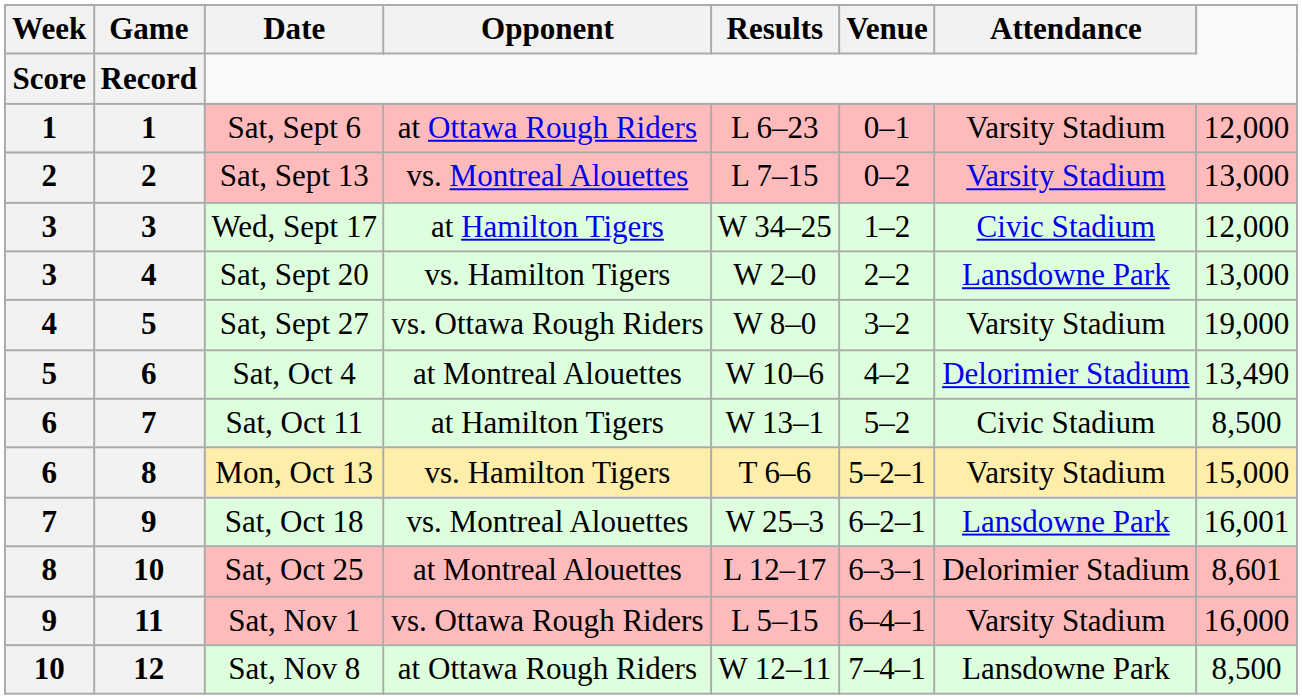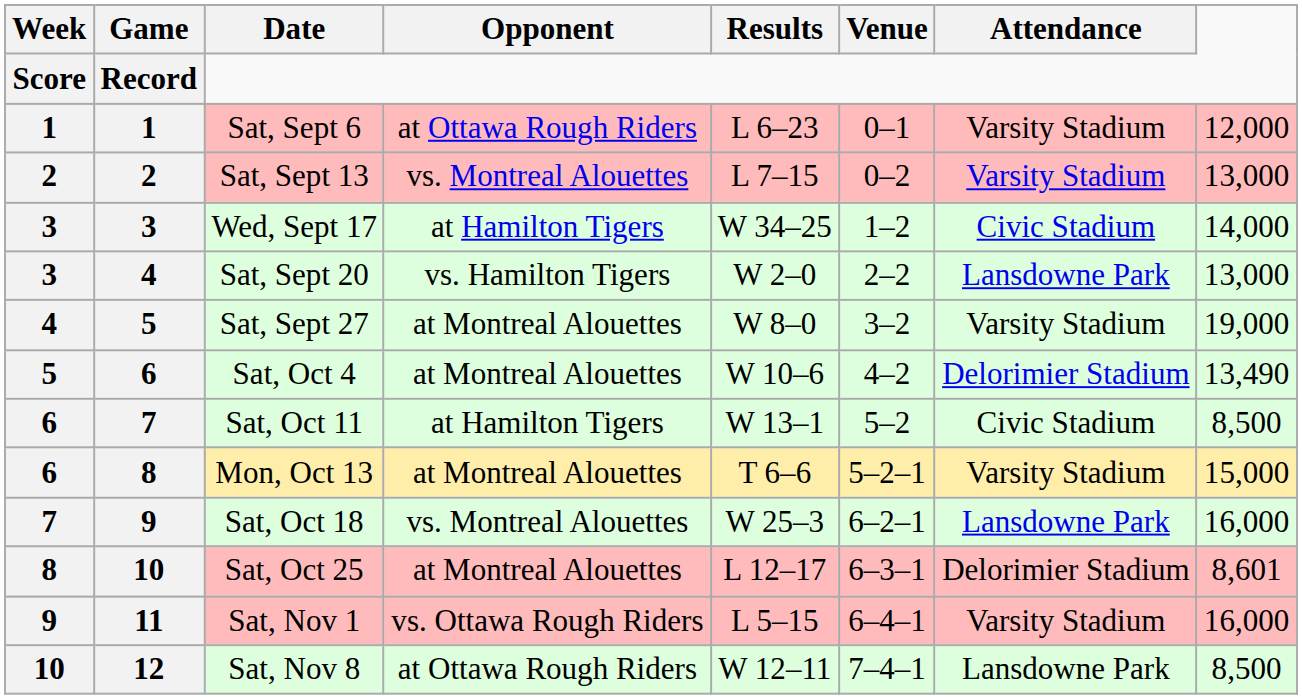(1247, 226) 12,000 -> (1247, 226) 14,000
(547, 324) vs. Ottawa Rough Riders -> (547, 324) at Montreal Alouettes
(547, 472) vs. Hamilton Tigers -> (547, 472) at Montreal Alouettes
(1247, 521) 16,001 -> (1247, 521) 16,000
